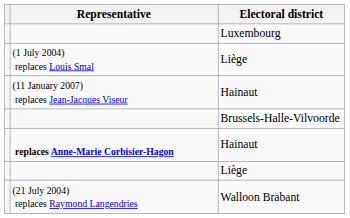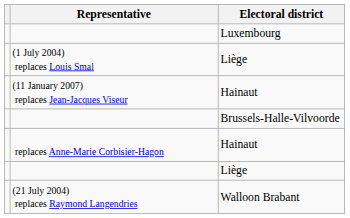(93, 152) bold -> (88, 152) normal
